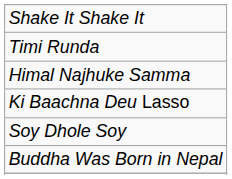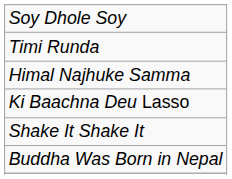(76, 18) Shake It Shake It -> (67, 18) Soy Dhole Soy
(67, 131) Soy Dhole Soy -> (76, 131) Shake It Shake It
